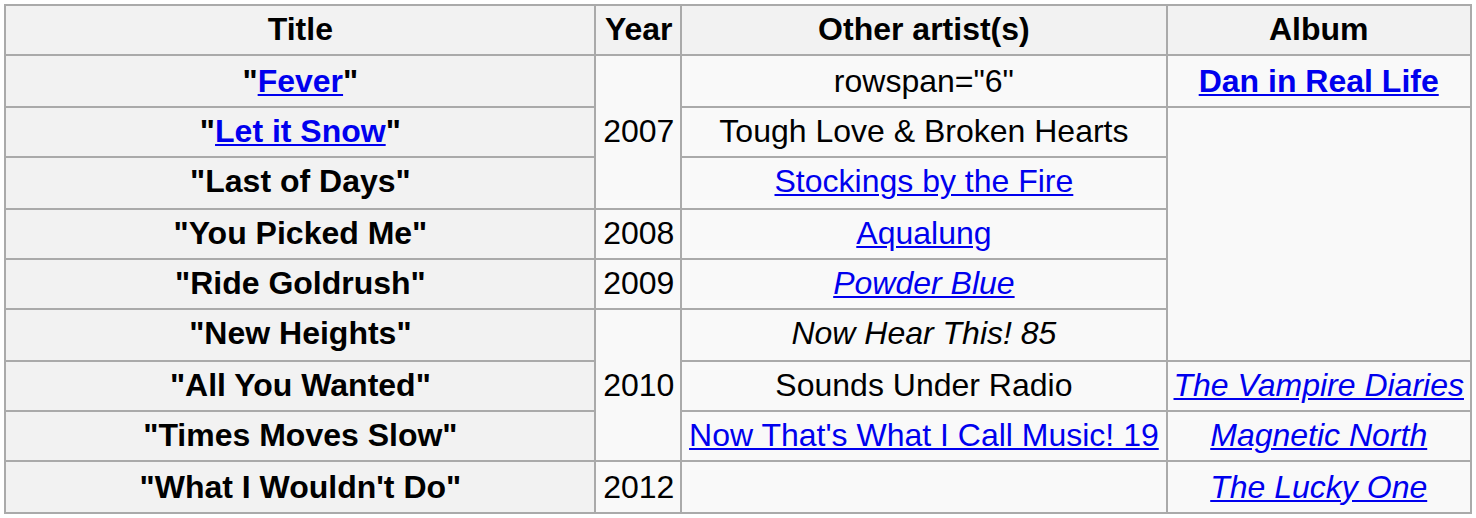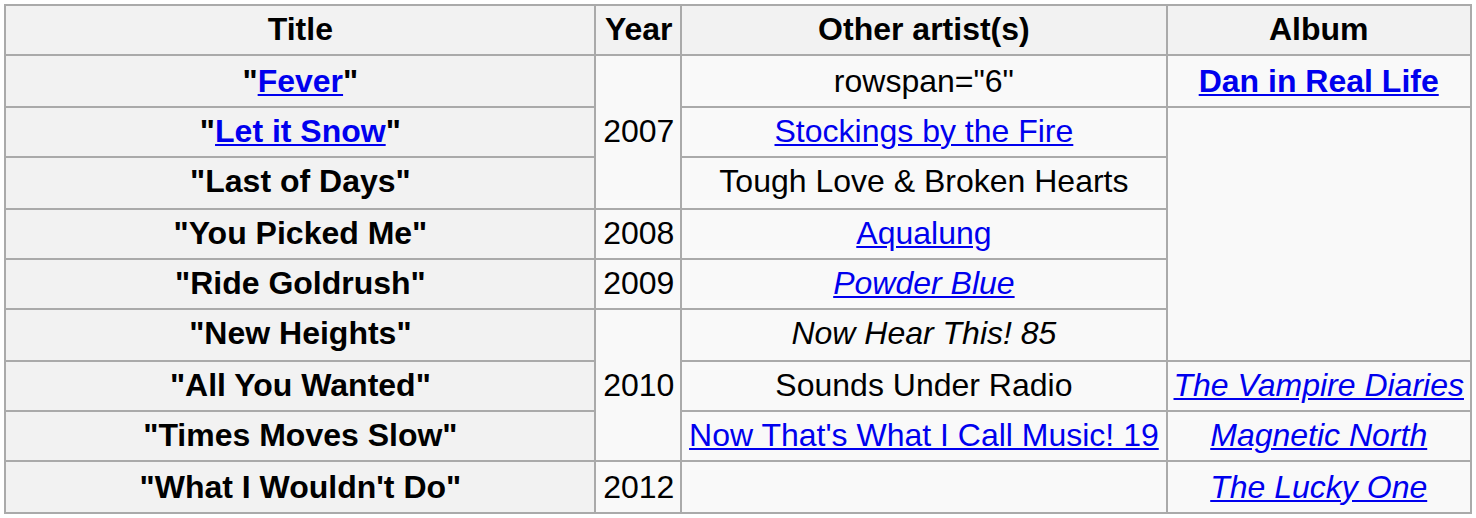(924, 131) Tough Love & Broken Hearts -> (924, 131) Stockings by the Fire
(924, 182) Stockings by the Fire -> (924, 182) Tough Love & Broken Hearts
